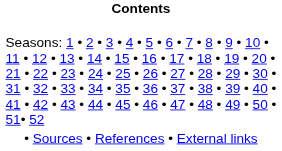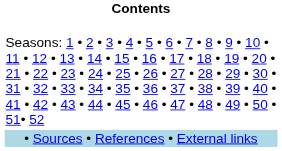(141, 138) no background -> (141, 138) lightblue background
